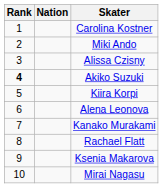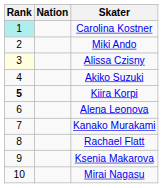(19, 28) no background -> (19, 28) paleturquoise background
(19, 61) no background -> (19, 61) lightyellow background
(19, 77) bold -> (19, 77) normal
(19, 93) normal -> (19, 93) bold
